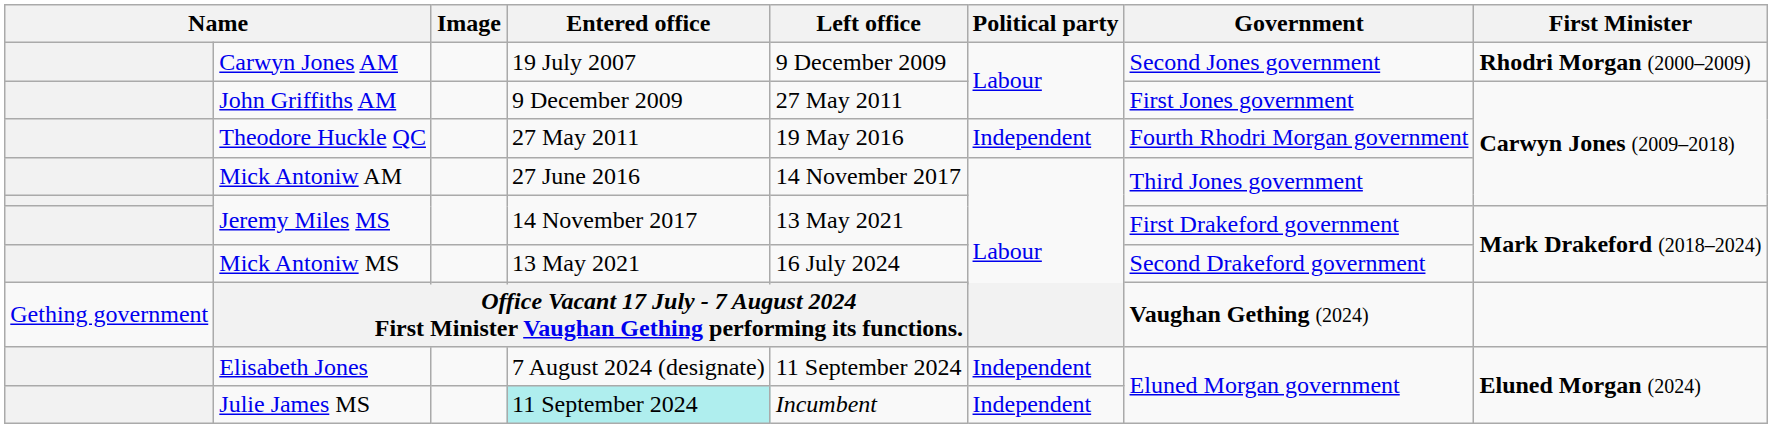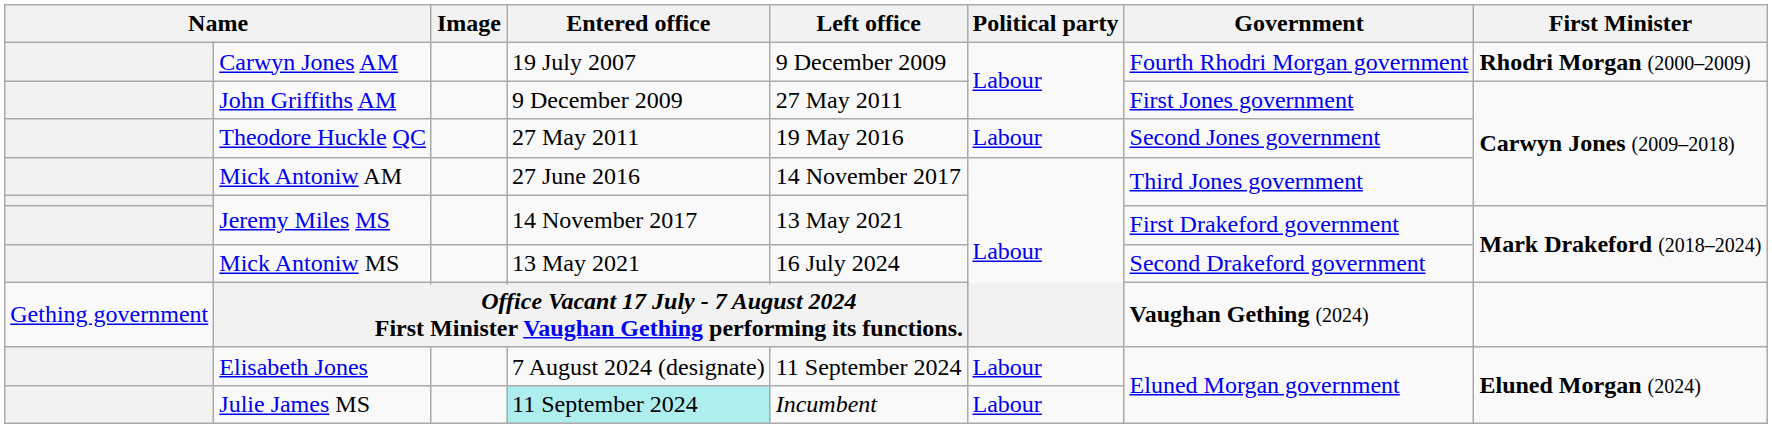(1255, 61) Second Jones government -> (1299, 61) Fourth Rhodri Morgan government
(1032, 137) Independent -> (1007, 137) Labour
(1299, 137) Fourth Rhodri Morgan government -> (1255, 137) Second Jones government
(1032, 366) Independent -> (1007, 366) Labour
(1032, 404) Independent -> (1007, 404) Labour
